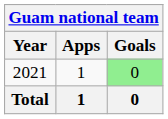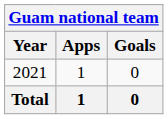(135, 72) lightgreen background -> (135, 72) no background
